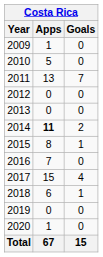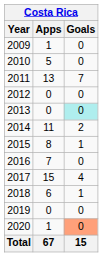(81, 111) no background -> (81, 111) paleturquoise background
(49, 128) bold -> (49, 128) normal
(81, 227) no background -> (81, 227) lightsalmon background
